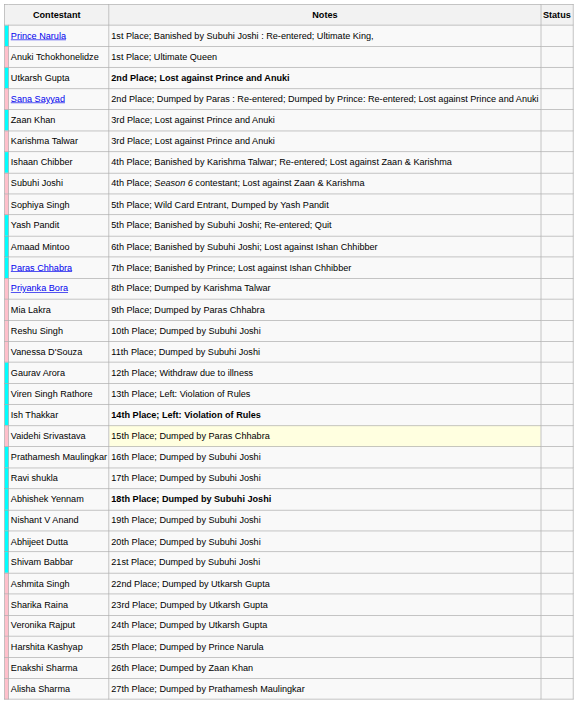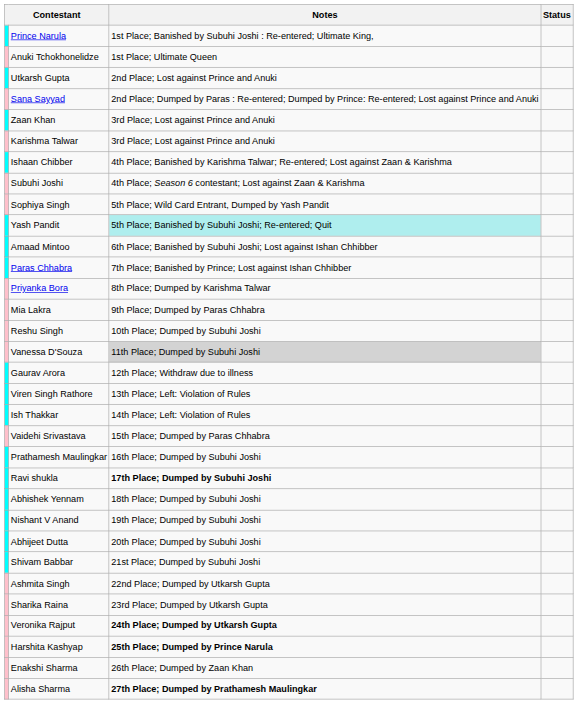(200, 78) bold -> (194, 78) normal
(221, 225) no background -> (221, 225) paleturquoise background
(186, 351) no background -> (186, 351) lightgrey background
(186, 415) bold -> (181, 415) normal
(191, 436) lightyellow background -> (191, 436) no background
(186, 478) normal -> (191, 478) bold
(191, 499) bold -> (186, 499) normal
(189, 625) normal -> (194, 625) bold
(187, 646) normal -> (192, 646) bold
(208, 688) normal -> (214, 688) bold
